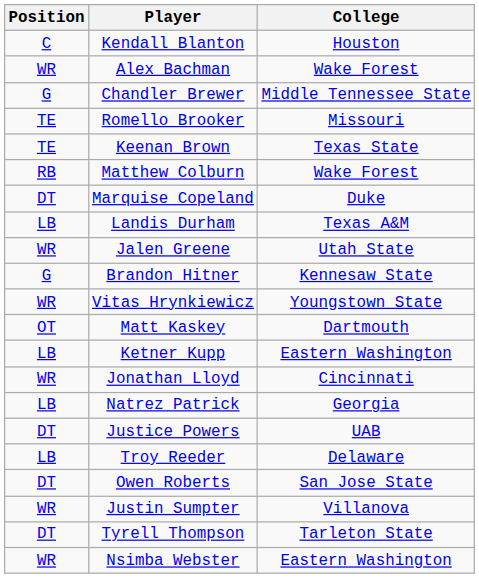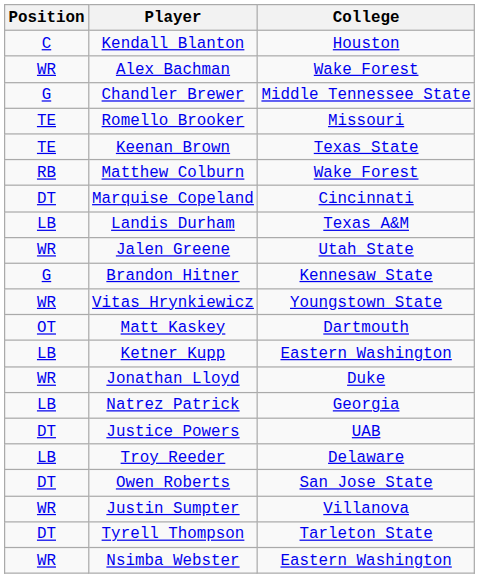(366, 198) Duke -> (366, 198) Cincinnati
(366, 379) Cincinnati -> (366, 379) Duke
